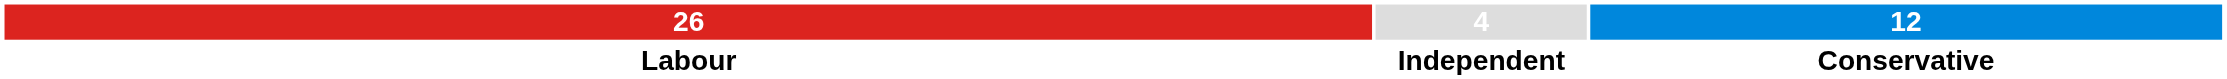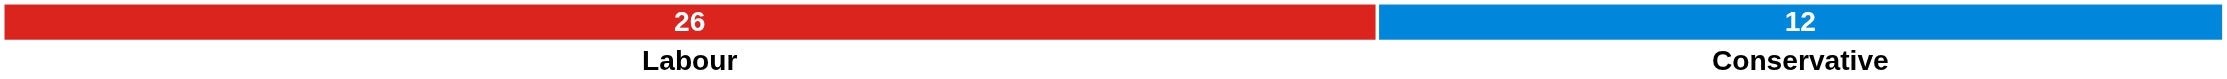- column: (1481, 21)
